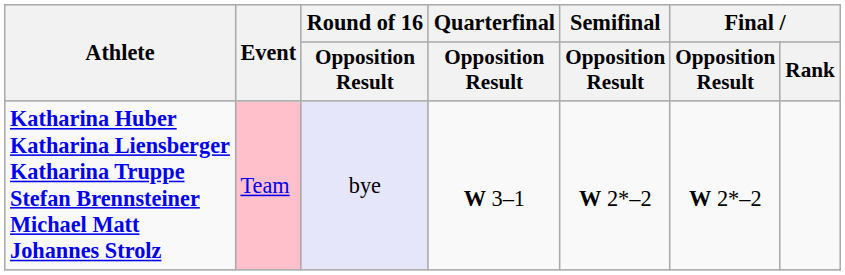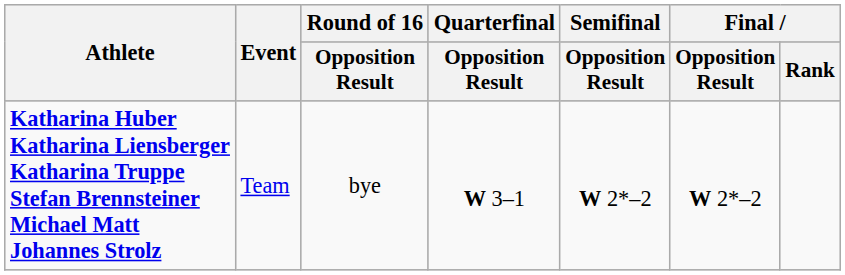(265, 185) pink background -> (265, 185) no background
(365, 185) lavender background -> (365, 185) no background
